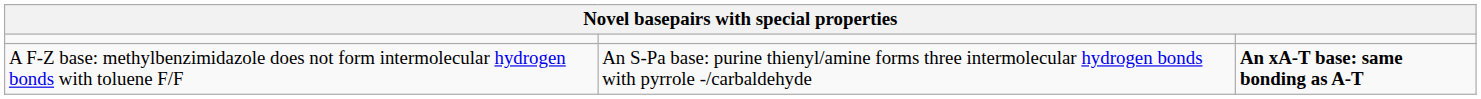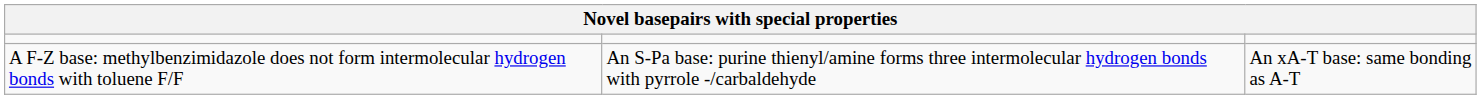(1321, 68) bold -> (1360, 68) normal
